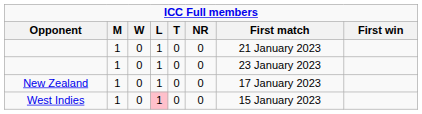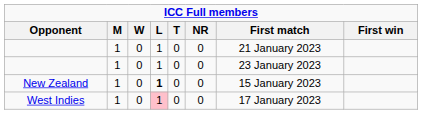(159, 83) normal -> (159, 83) bold
(280, 83) 17 January 2023 -> (280, 83) 15 January 2023
(280, 100) 15 January 2023 -> (280, 100) 17 January 2023
